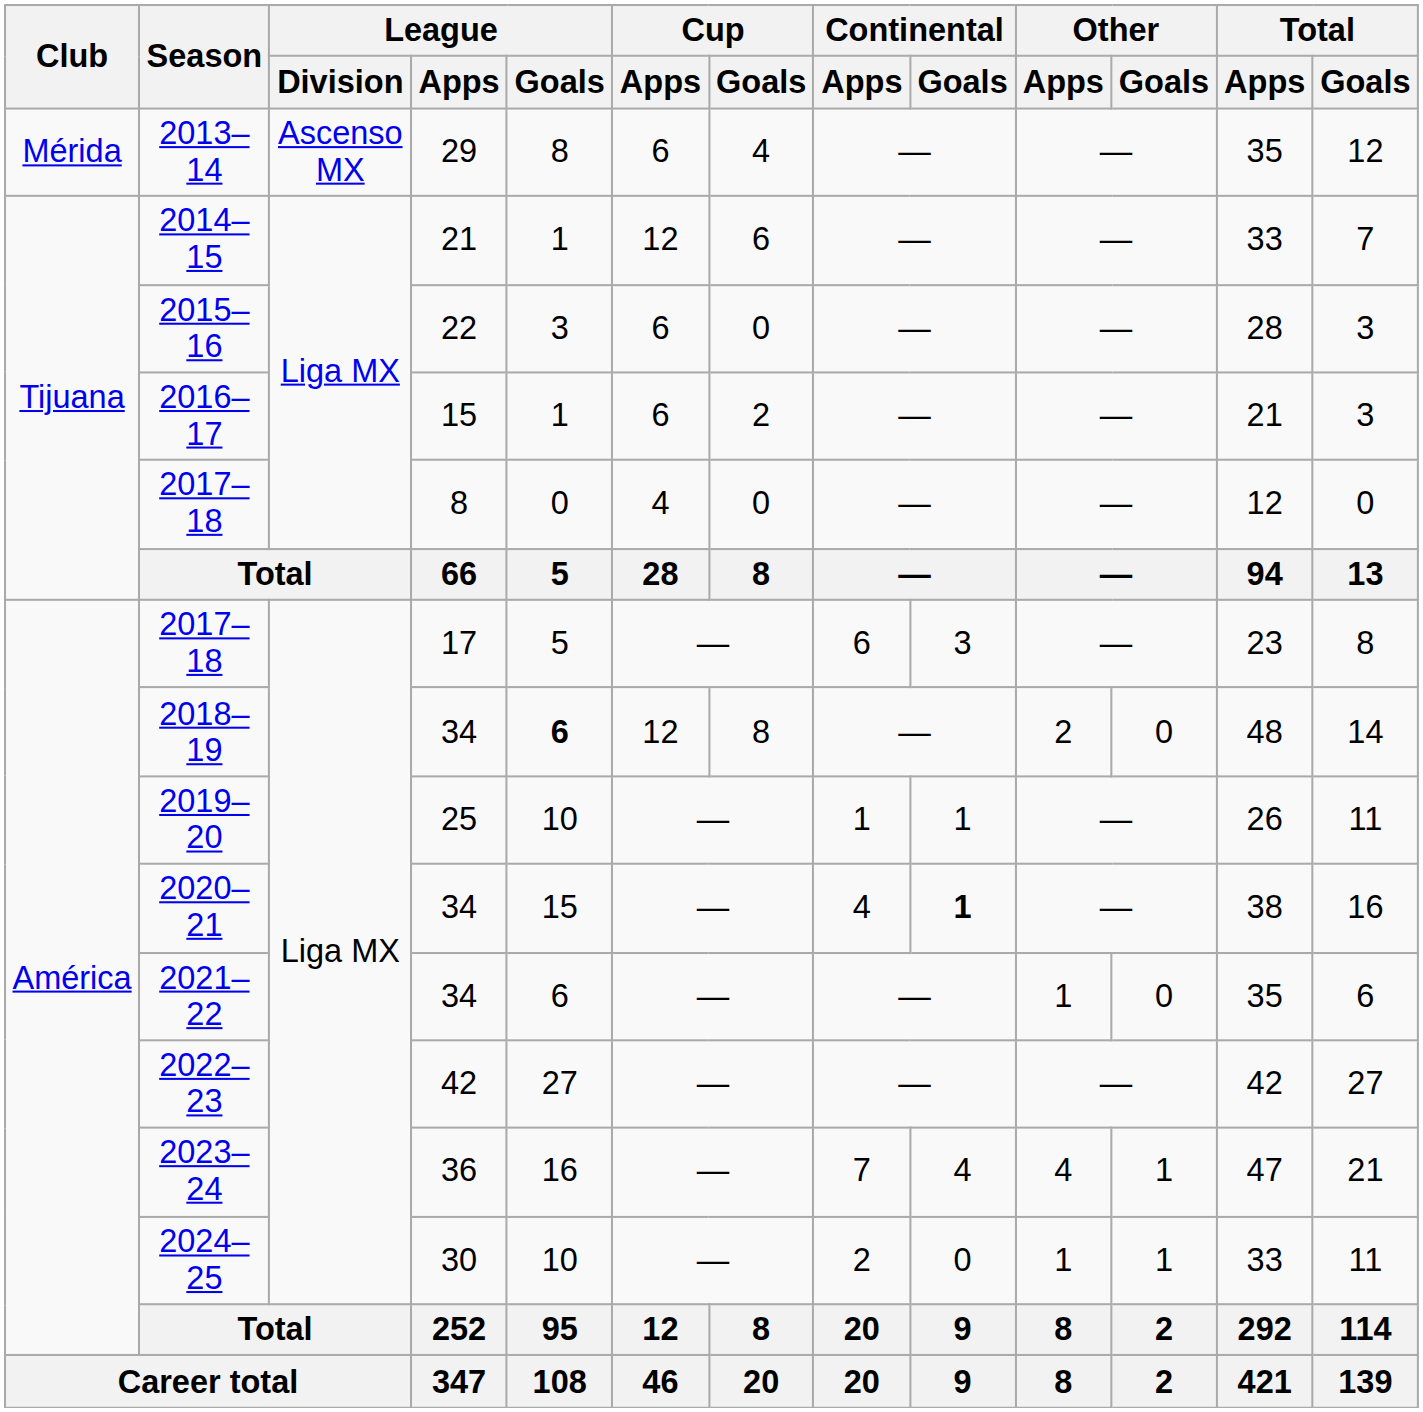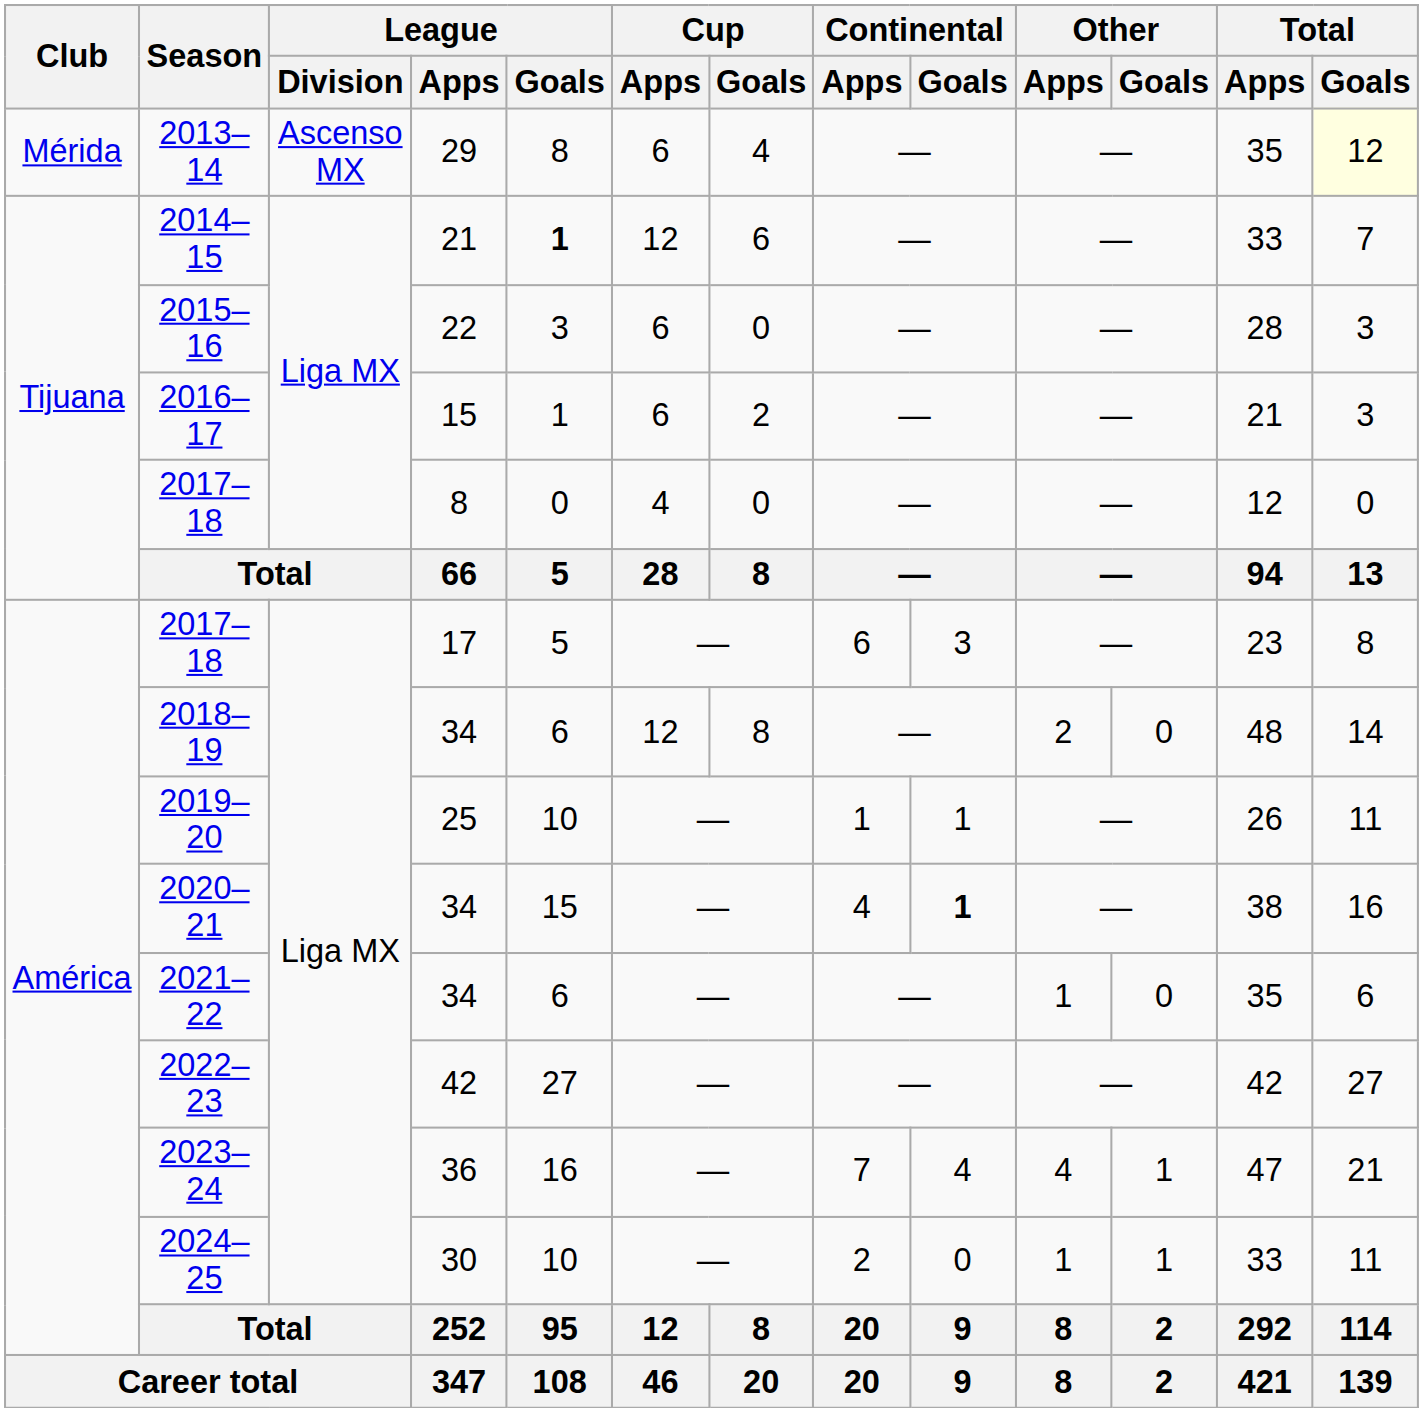(1365, 151) no background -> (1365, 151) lightyellow background
(560, 239) normal -> (560, 239) bold
(560, 731) bold -> (560, 731) normal
